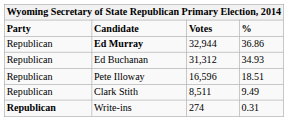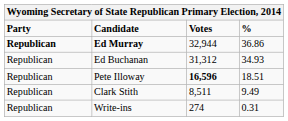(30, 44) normal -> (31, 44) bold
(203, 76) normal -> (203, 76) bold
(31, 108) bold -> (30, 108) normal
